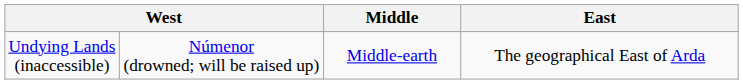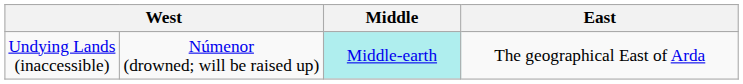(392, 55) no background -> (392, 55) paleturquoise background
